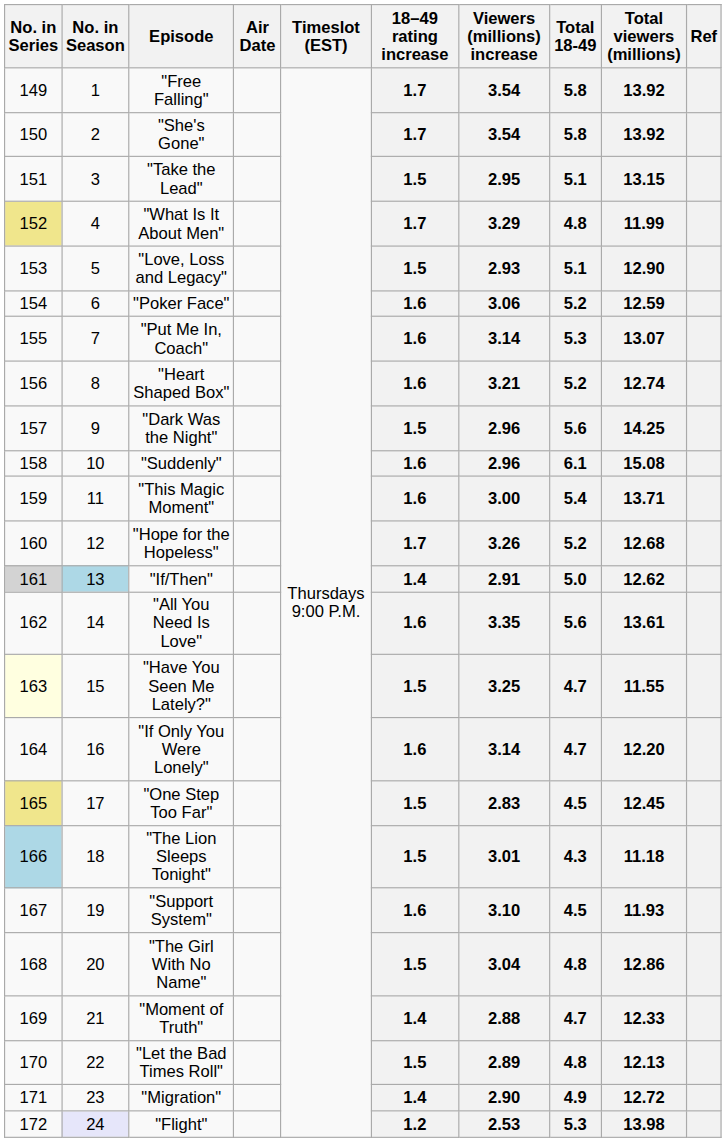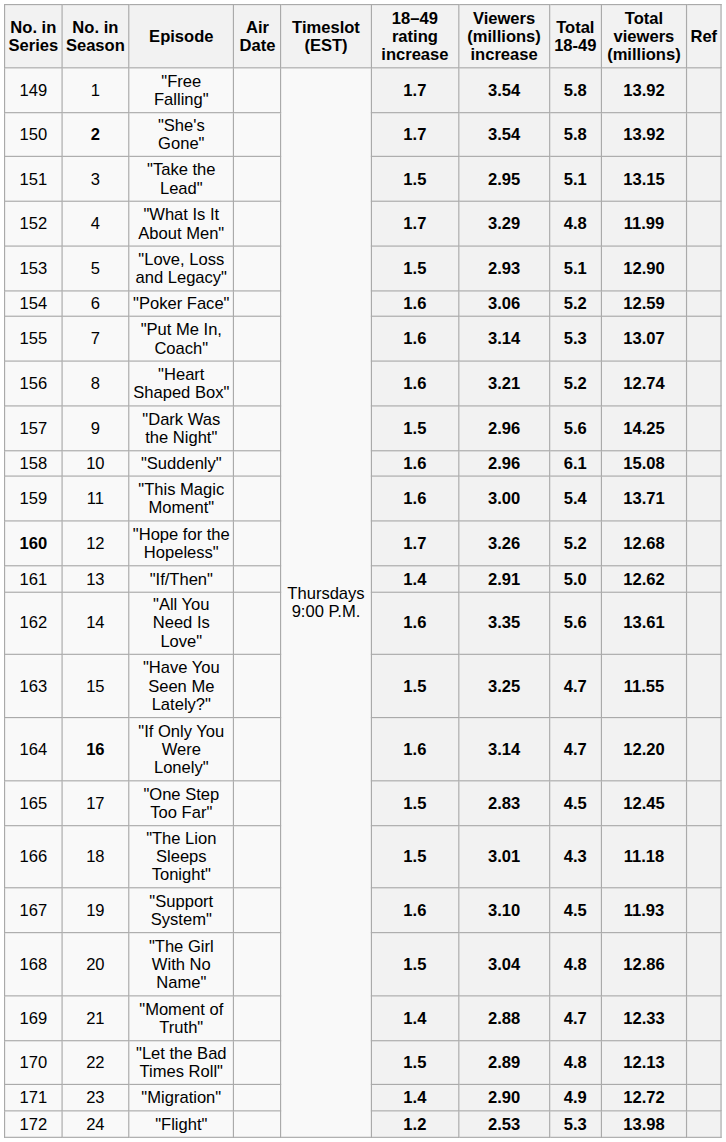(95, 135) normal -> (95, 135) bold
(33, 224) khaki background -> (33, 224) no background
(33, 544) normal -> (33, 544) bold
(33, 579) lightgrey background -> (33, 579) no background
(95, 579) lightblue background -> (95, 579) no background
(33, 686) lightyellow background -> (33, 686) no background
(95, 749) normal -> (95, 749) bold
(33, 803) khaki background -> (33, 803) no background
(33, 857) lightblue background -> (33, 857) no background
(95, 1124) lavender background -> (95, 1124) no background
